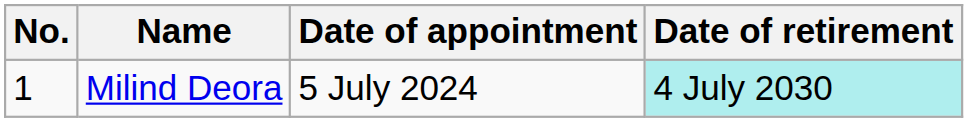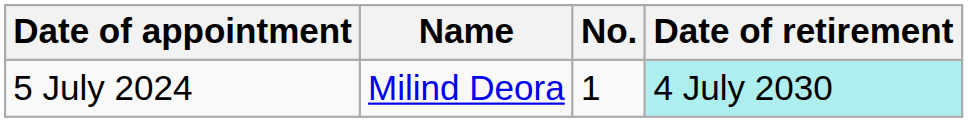columns swapped: (41, 32) <-> (468, 32)
